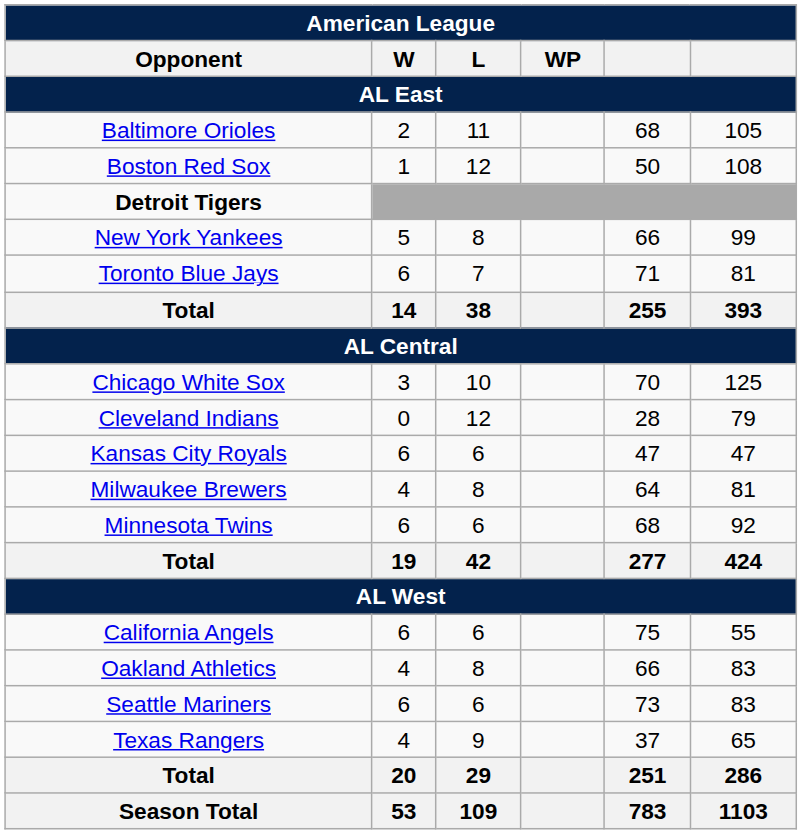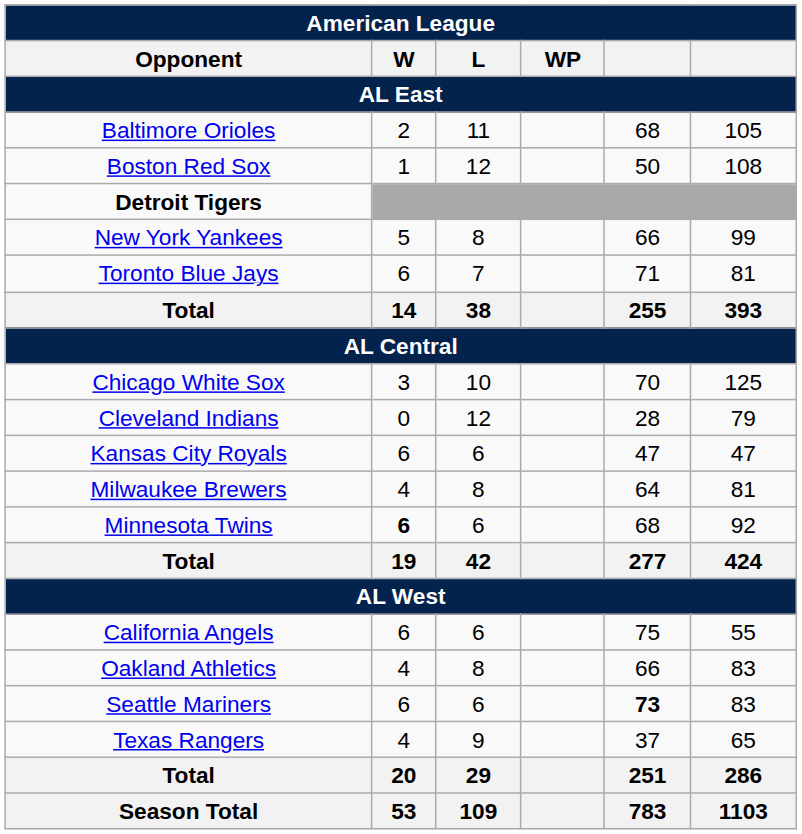(404, 525) normal -> (404, 525) bold
(648, 704) normal -> (648, 704) bold
